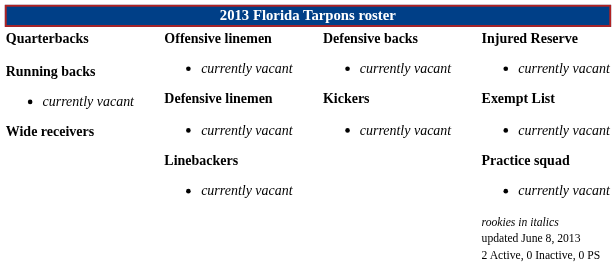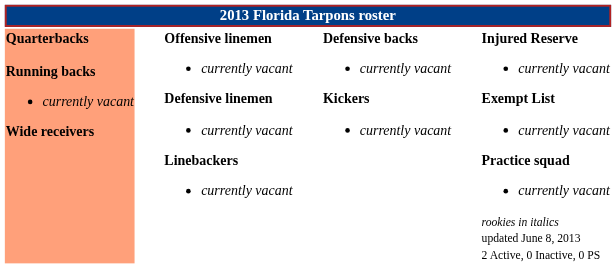(70, 85) no background -> (70, 85) lightsalmon background
